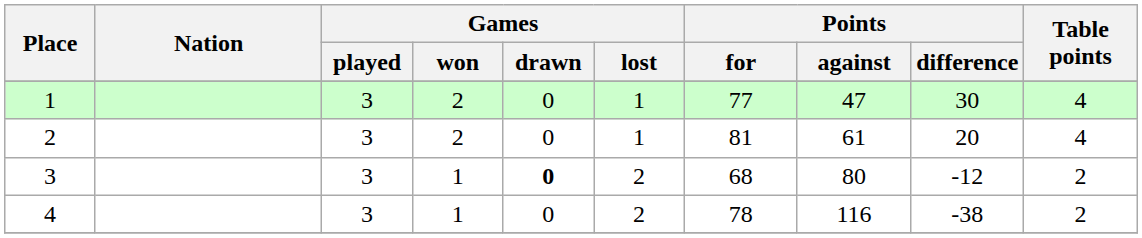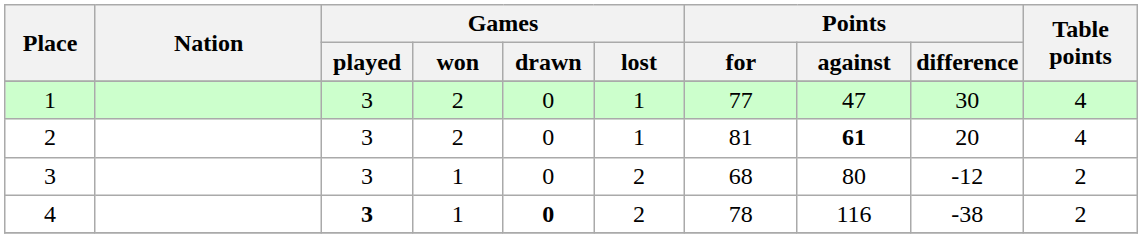(854, 137) normal -> (854, 137) bold
(548, 175) bold -> (548, 175) normal
(367, 213) normal -> (367, 213) bold
(548, 213) normal -> (548, 213) bold
